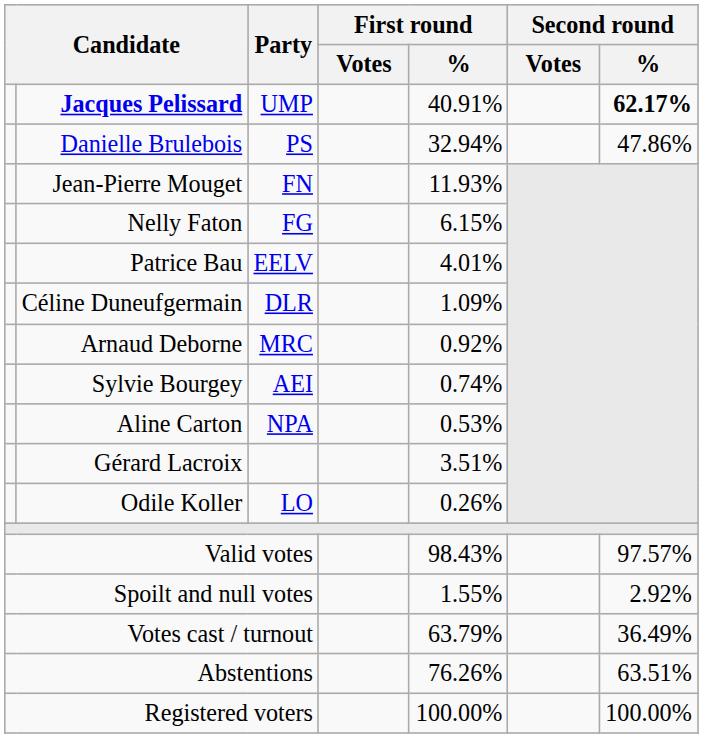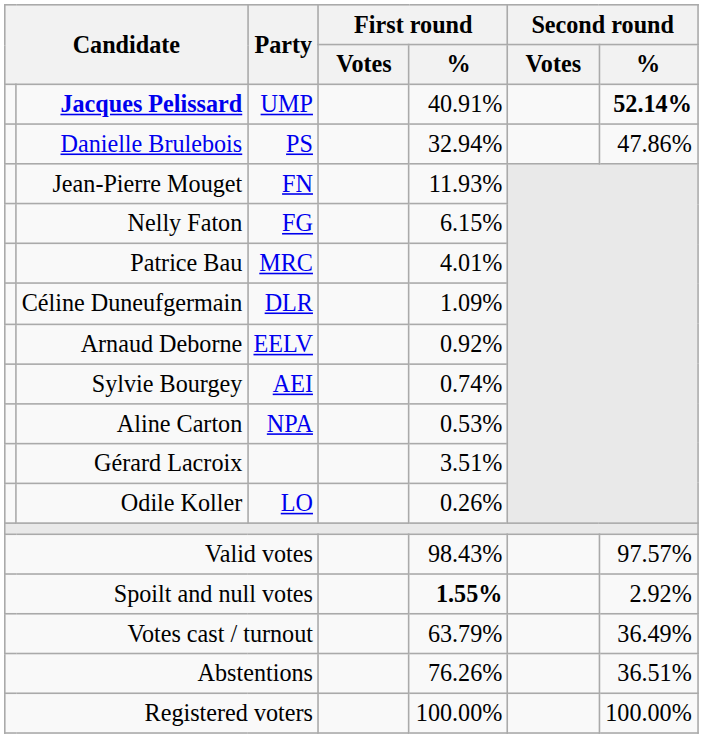(653, 104) 62.17% -> (653, 104) 52.14%
(283, 263) EELV -> (286, 263) MRC
(286, 343) MRC -> (283, 343) EELV
(471, 593) normal -> (469, 593) bold
(655, 673) 63.51% -> (655, 673) 36.51%
